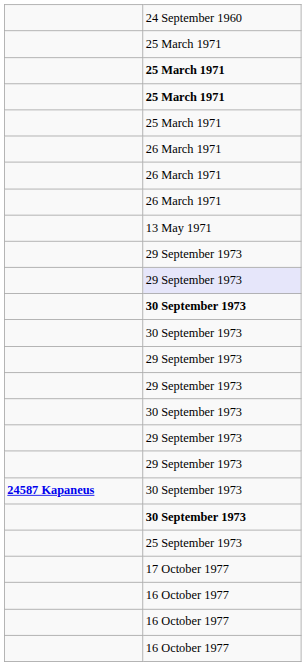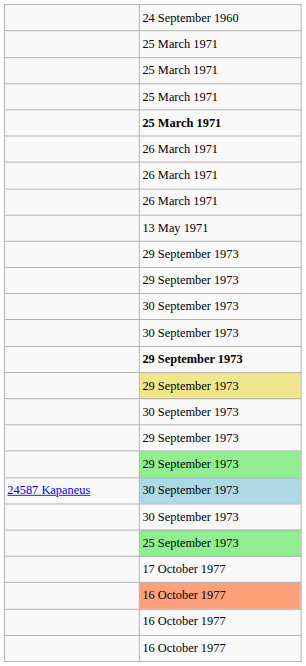(185, 70) bold -> (180, 70) normal
(185, 96) bold -> (180, 96) normal
(184, 122) normal -> (182, 122) bold
(194, 280) lavender background -> (191, 280) no background
(196, 306) bold -> (191, 306) normal
(194, 359) normal -> (192, 359) bold
(194, 385) no background -> (191, 385) khaki background
(194, 464) no background -> (191, 464) lightgreen background
(51, 490) bold -> (49, 490) normal
(194, 490) no background -> (191, 490) lightblue background
(196, 516) bold -> (191, 516) normal
(194, 543) no background -> (191, 543) lightgreen background
(187, 595) no background -> (184, 595) lightsalmon background
